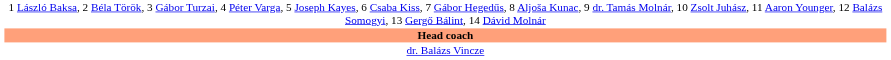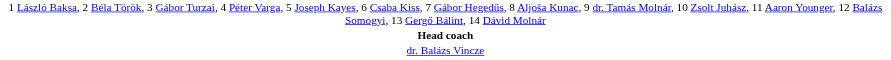(445, 35) lightsalmon background -> (445, 35) no background
